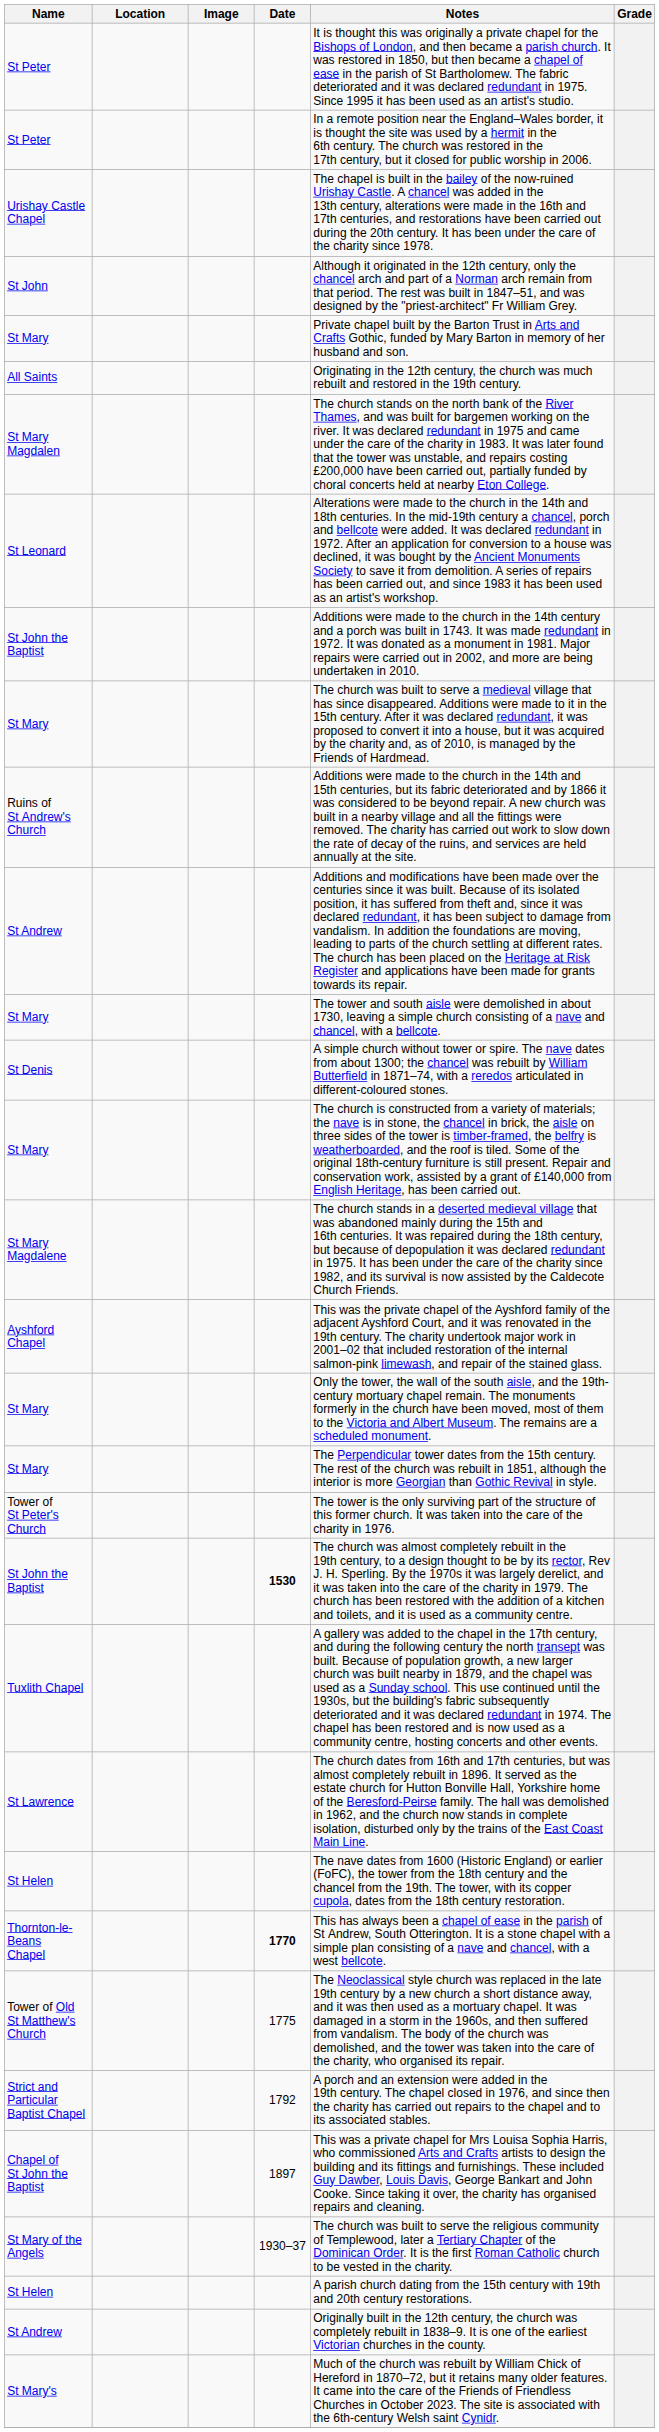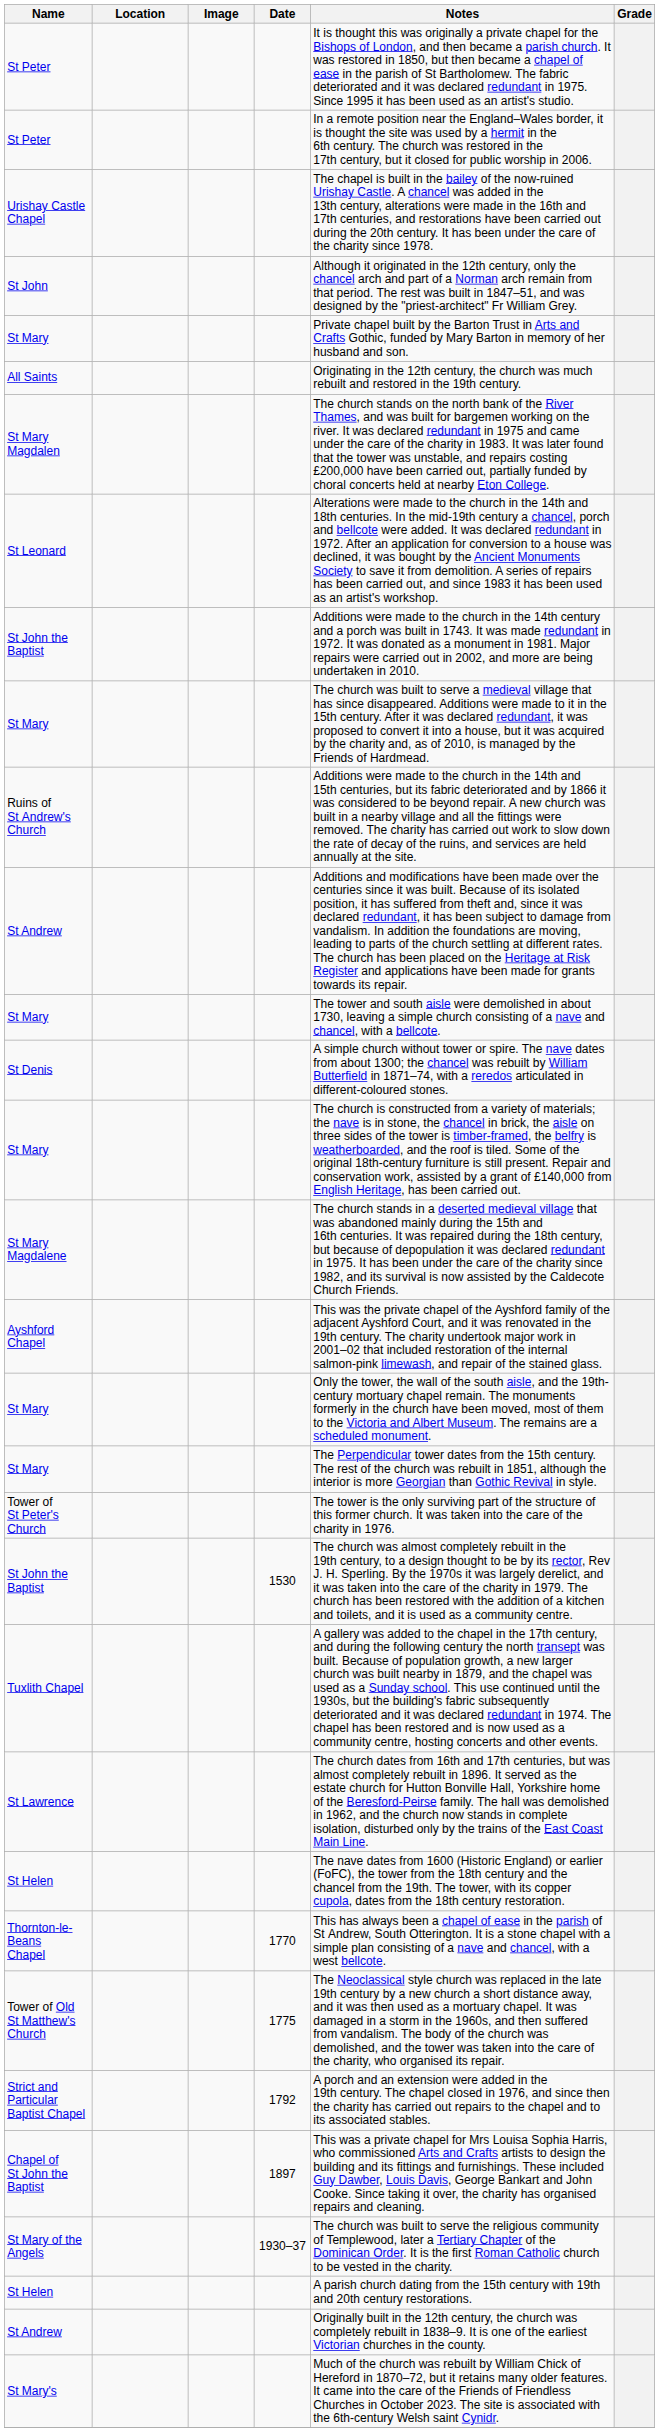(282, 1581) bold -> (282, 1581) normal
(282, 1941) bold -> (282, 1941) normal
